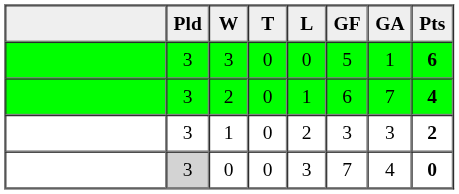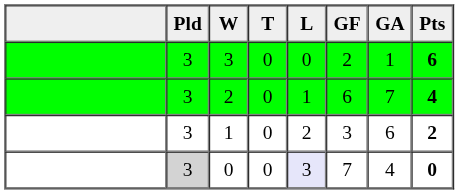(347, 60) 5 -> (347, 60) 2
(390, 133) 3 -> (390, 133) 6
(307, 169) no background -> (307, 169) lavender background
